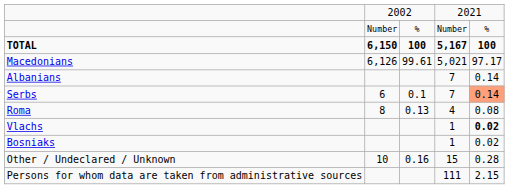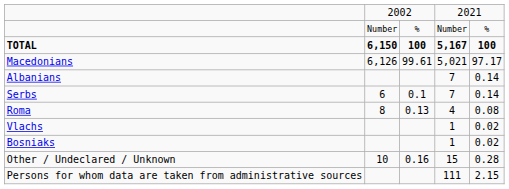(487, 94) lightsalmon background -> (487, 94) no background
(487, 127) bold -> (487, 127) normal
